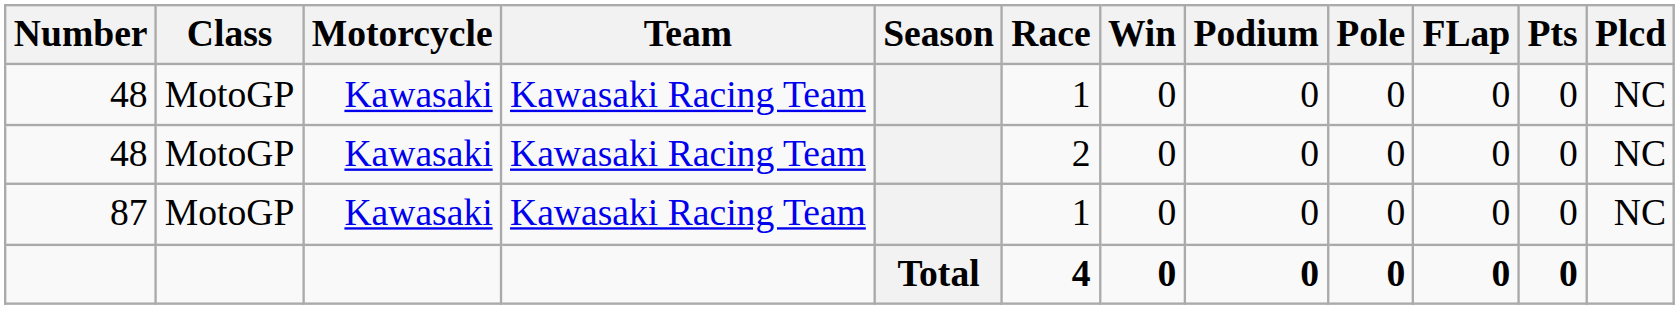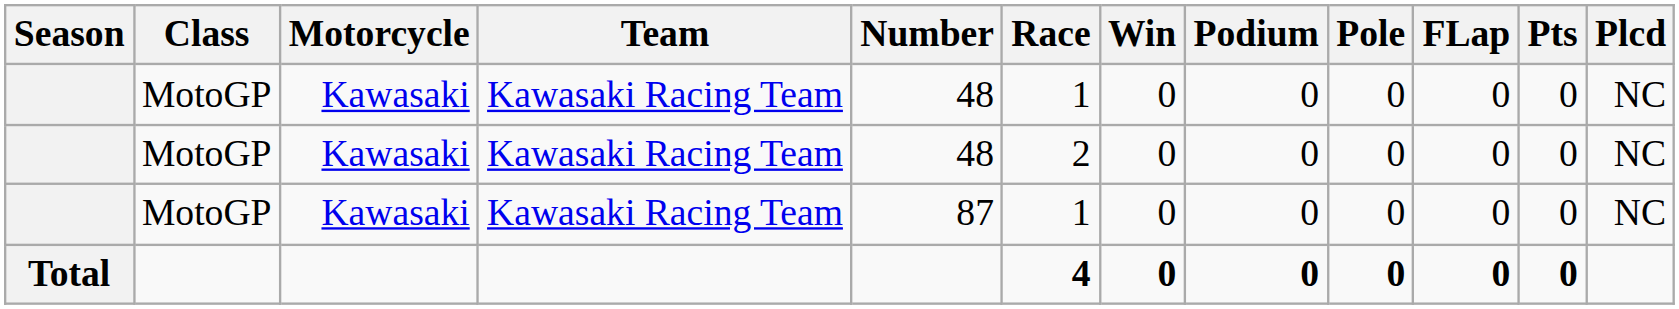columns swapped: (939, 34) <-> (81, 34)
